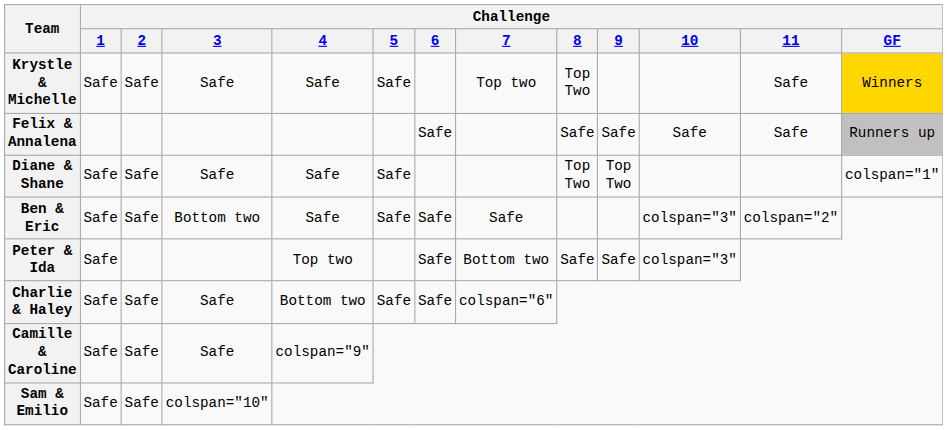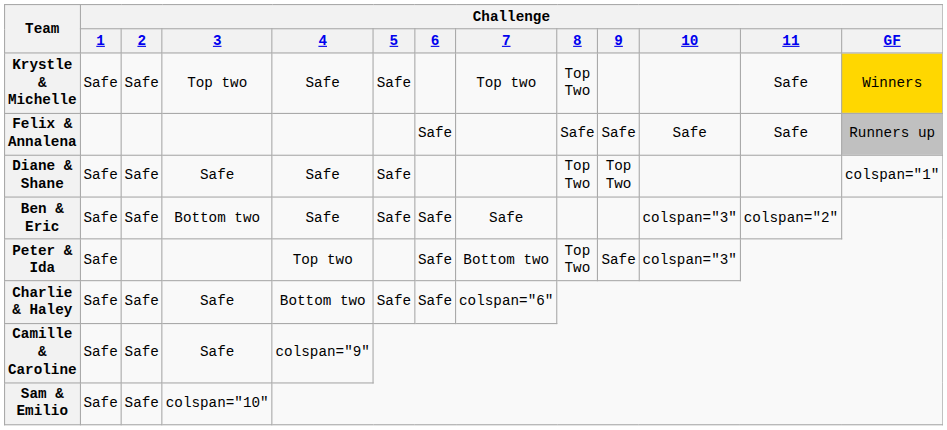(217, 83) Safe -> (217, 83) Top two
(577, 259) Safe -> (577, 259) Top Two
